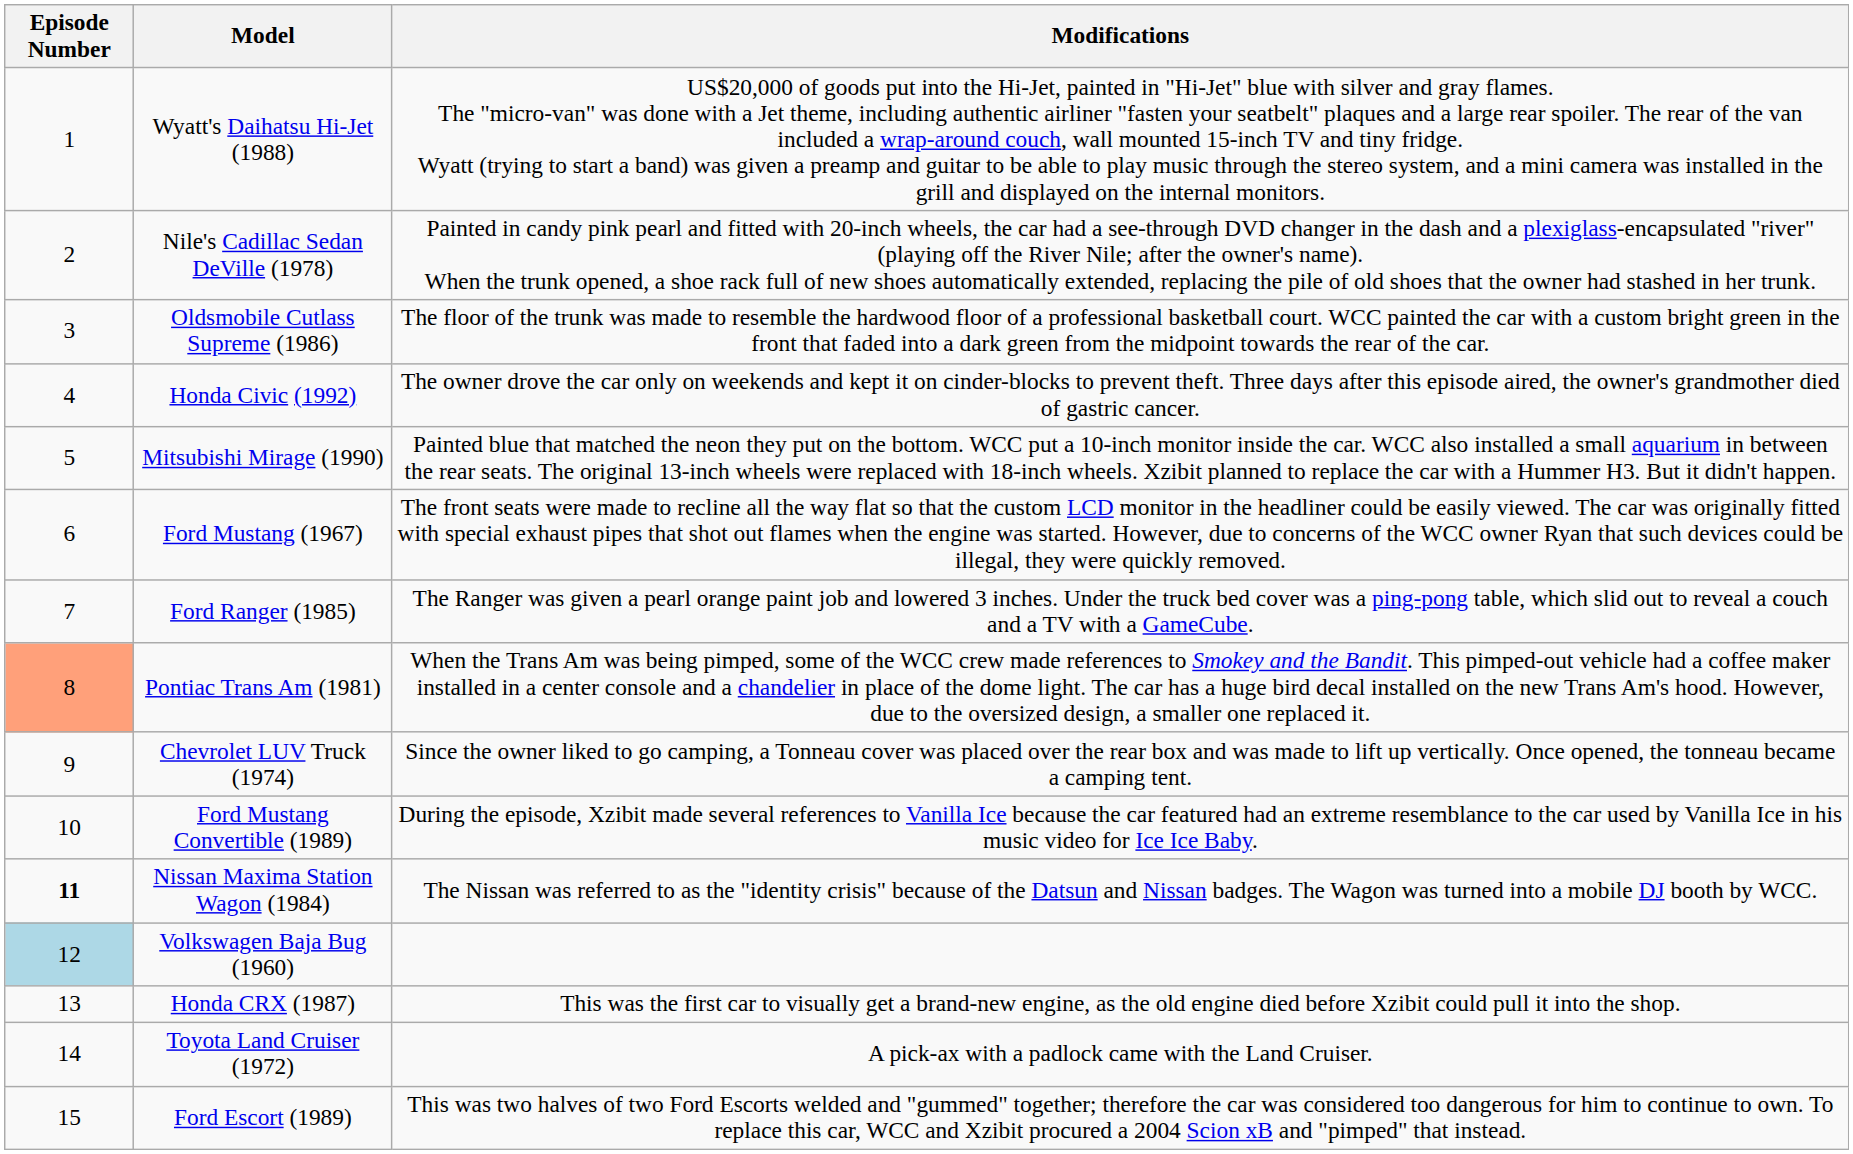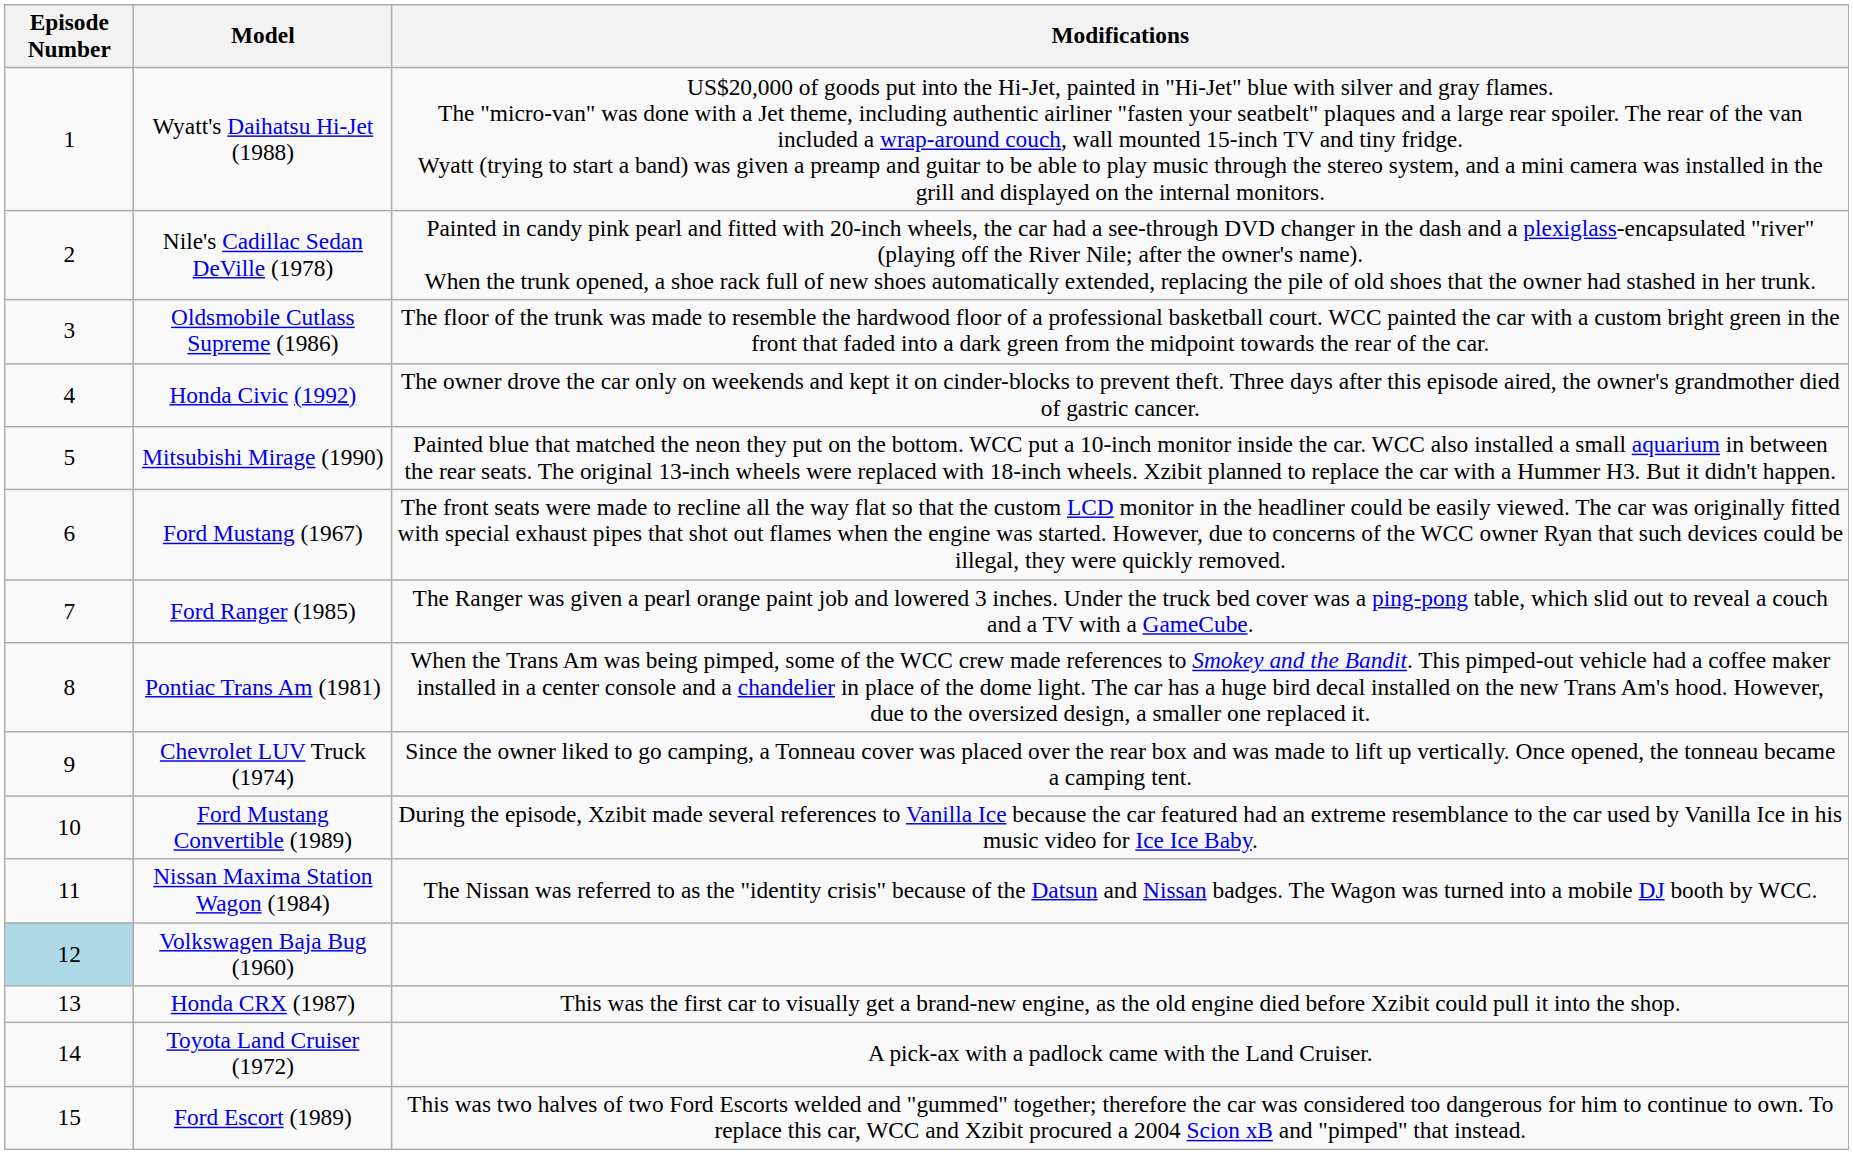(69, 687) lightsalmon background -> (69, 687) no background
(69, 890) bold -> (69, 890) normal
